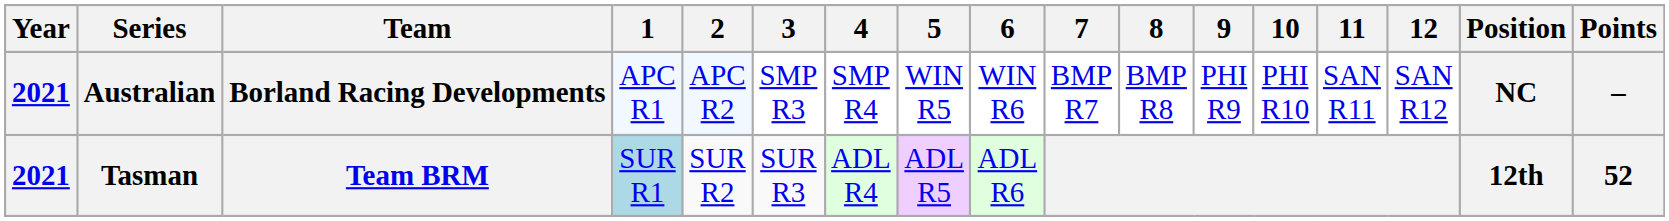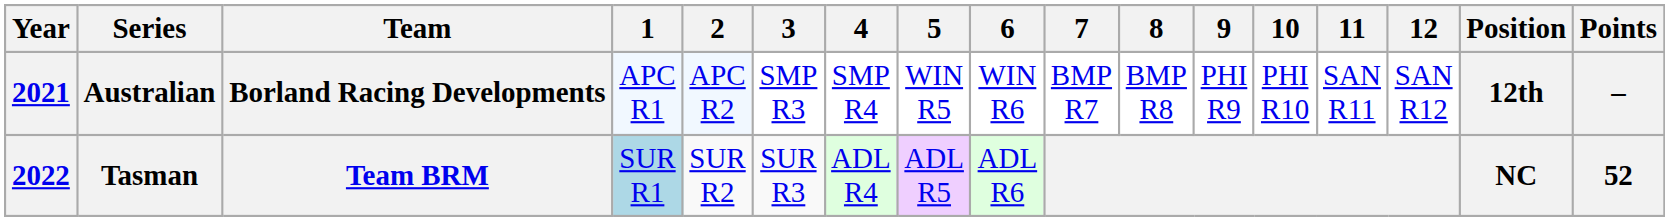(1516, 92) NC -> (1516, 92) 12th
(41, 174) 2021 -> (41, 174) 2022
(1516, 174) 12th -> (1516, 174) NC
